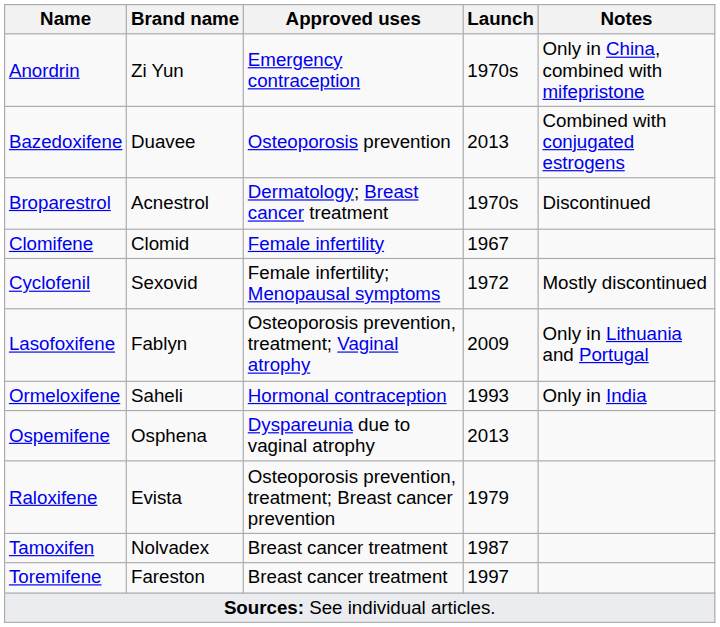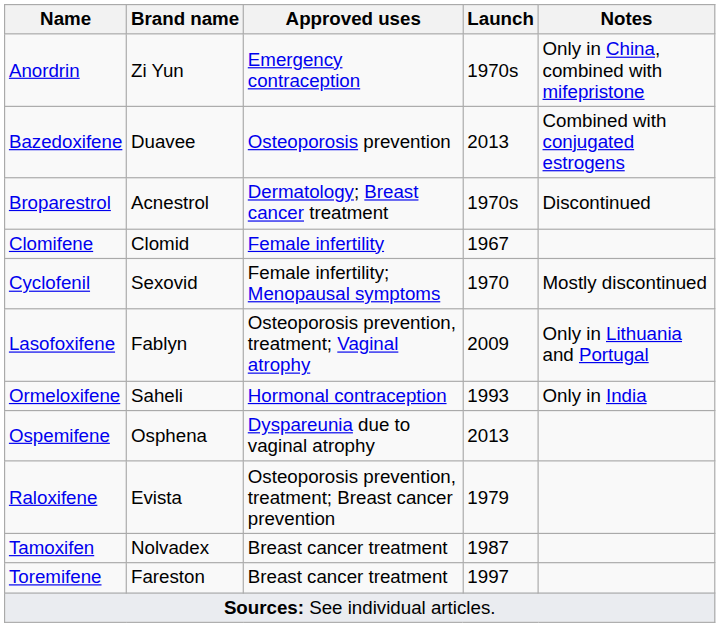(488, 283) 1972 -> (488, 283) 1970
